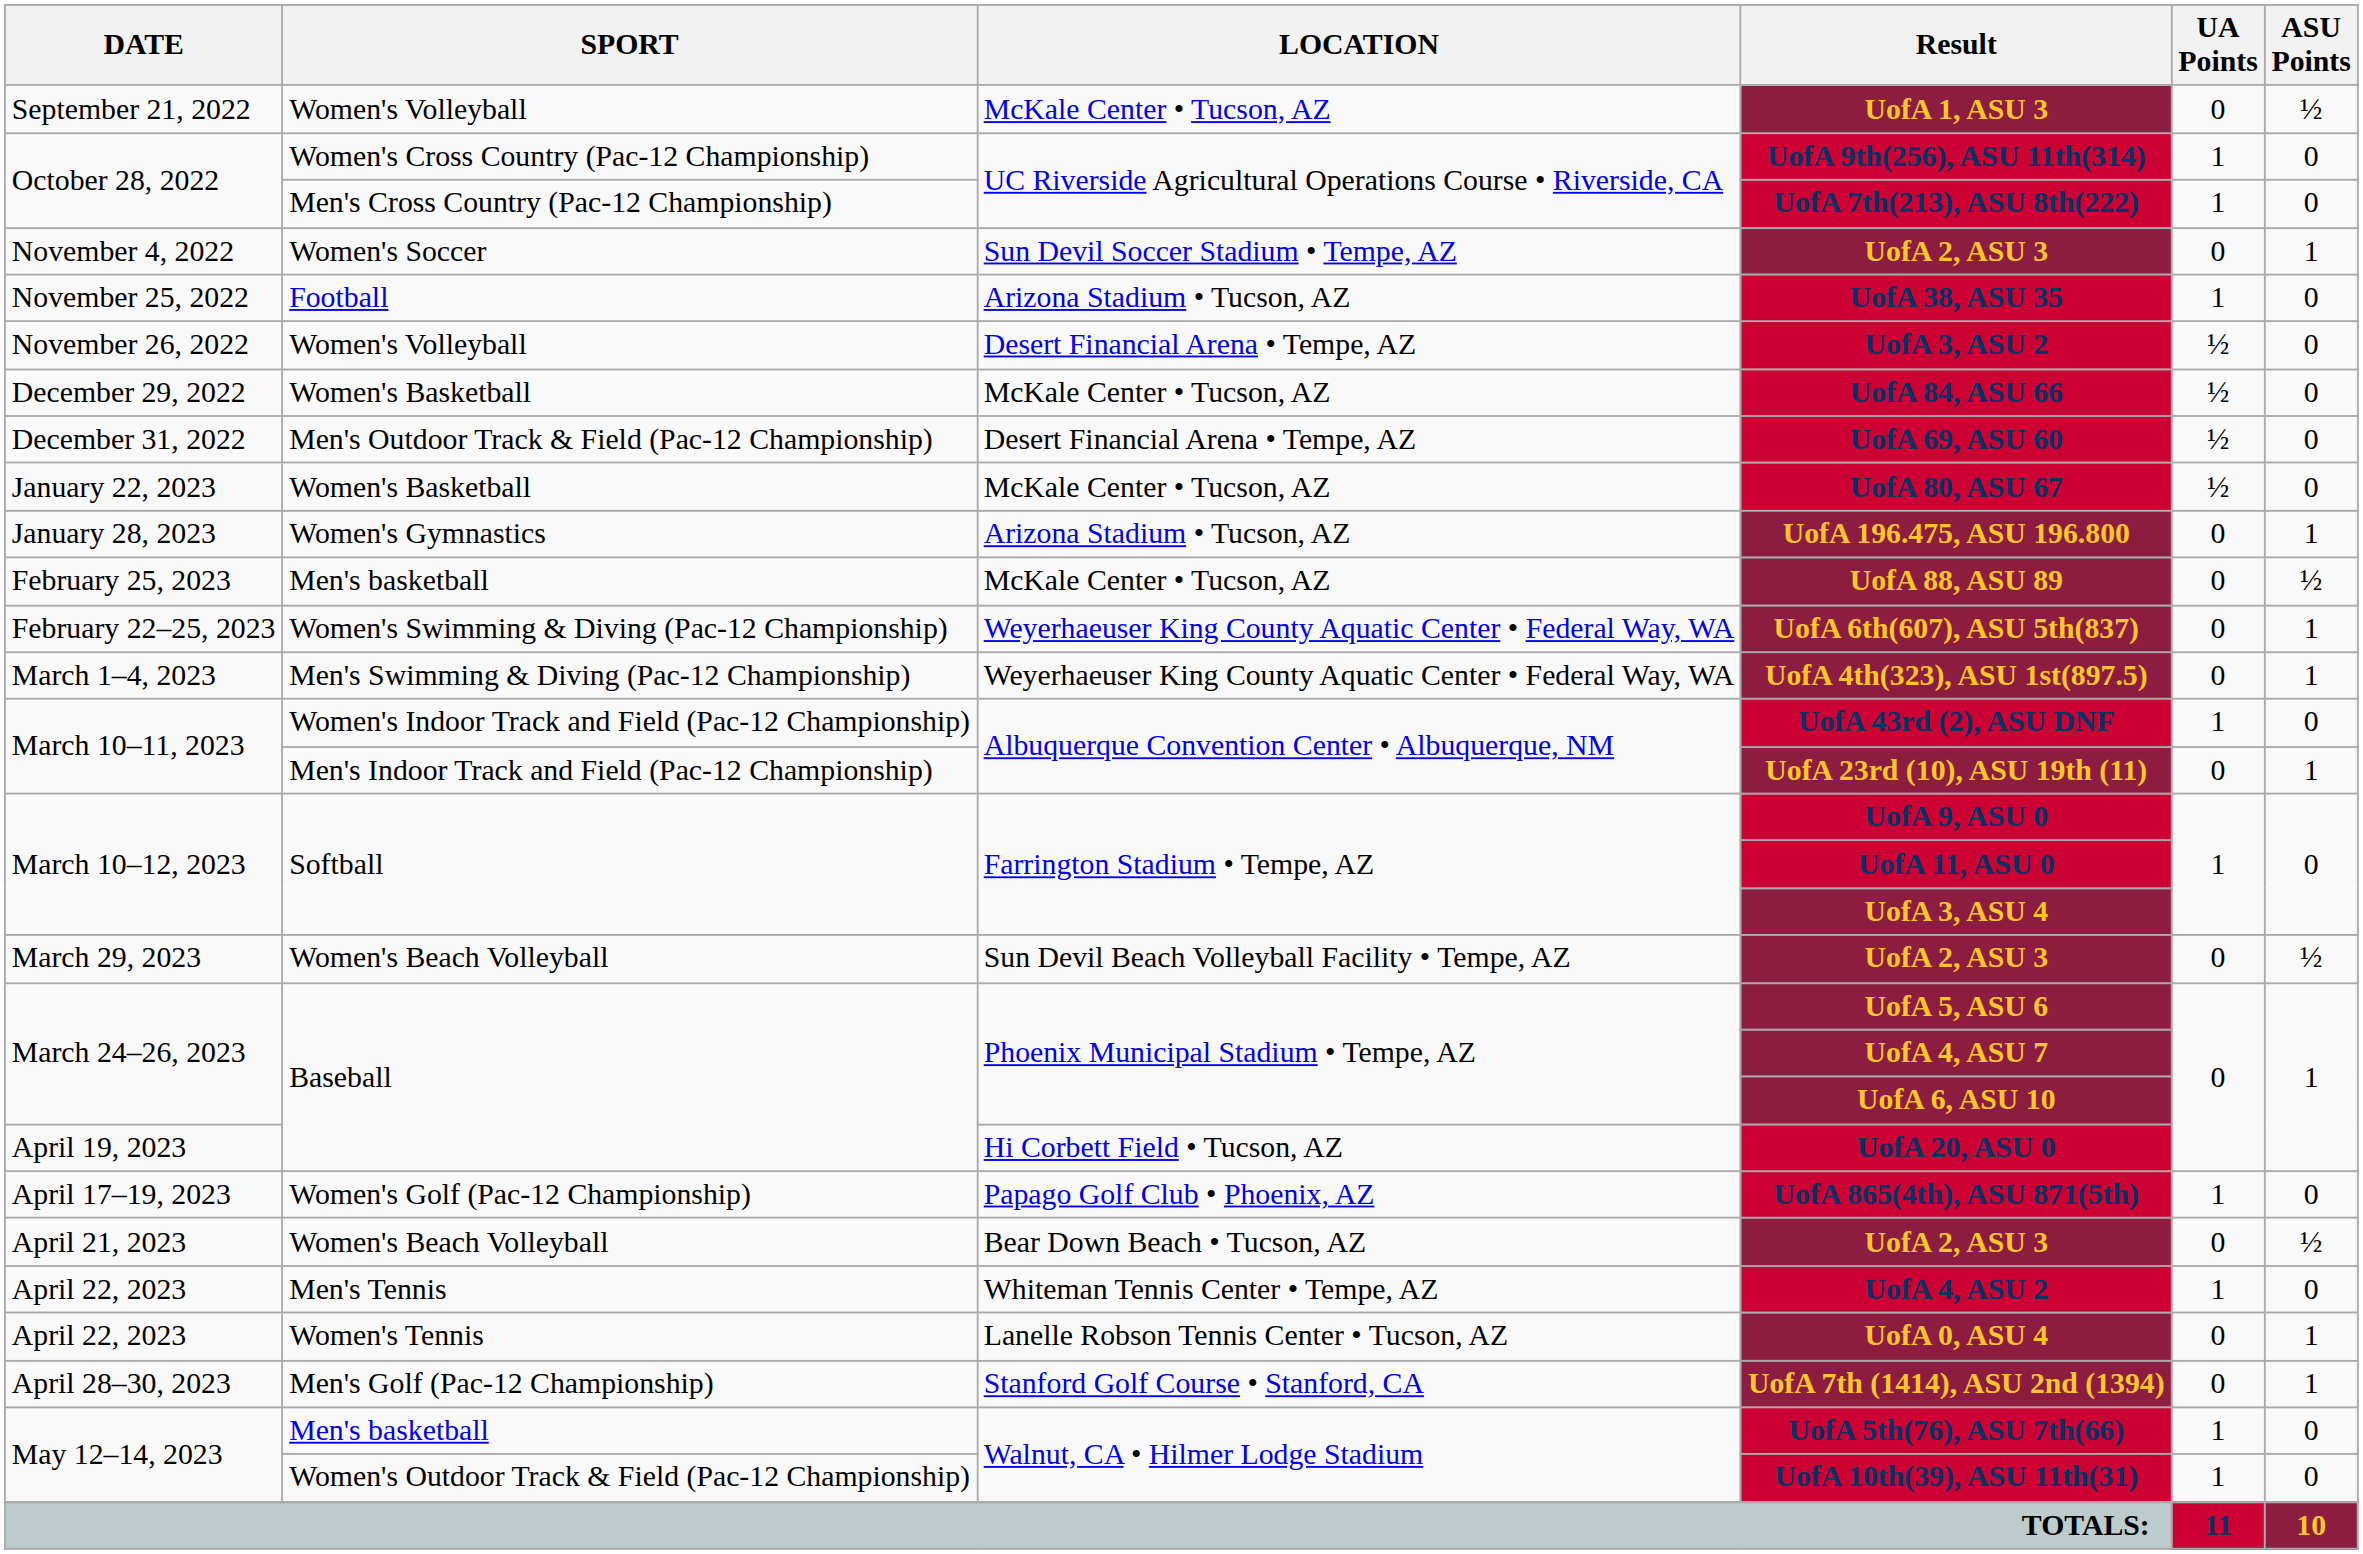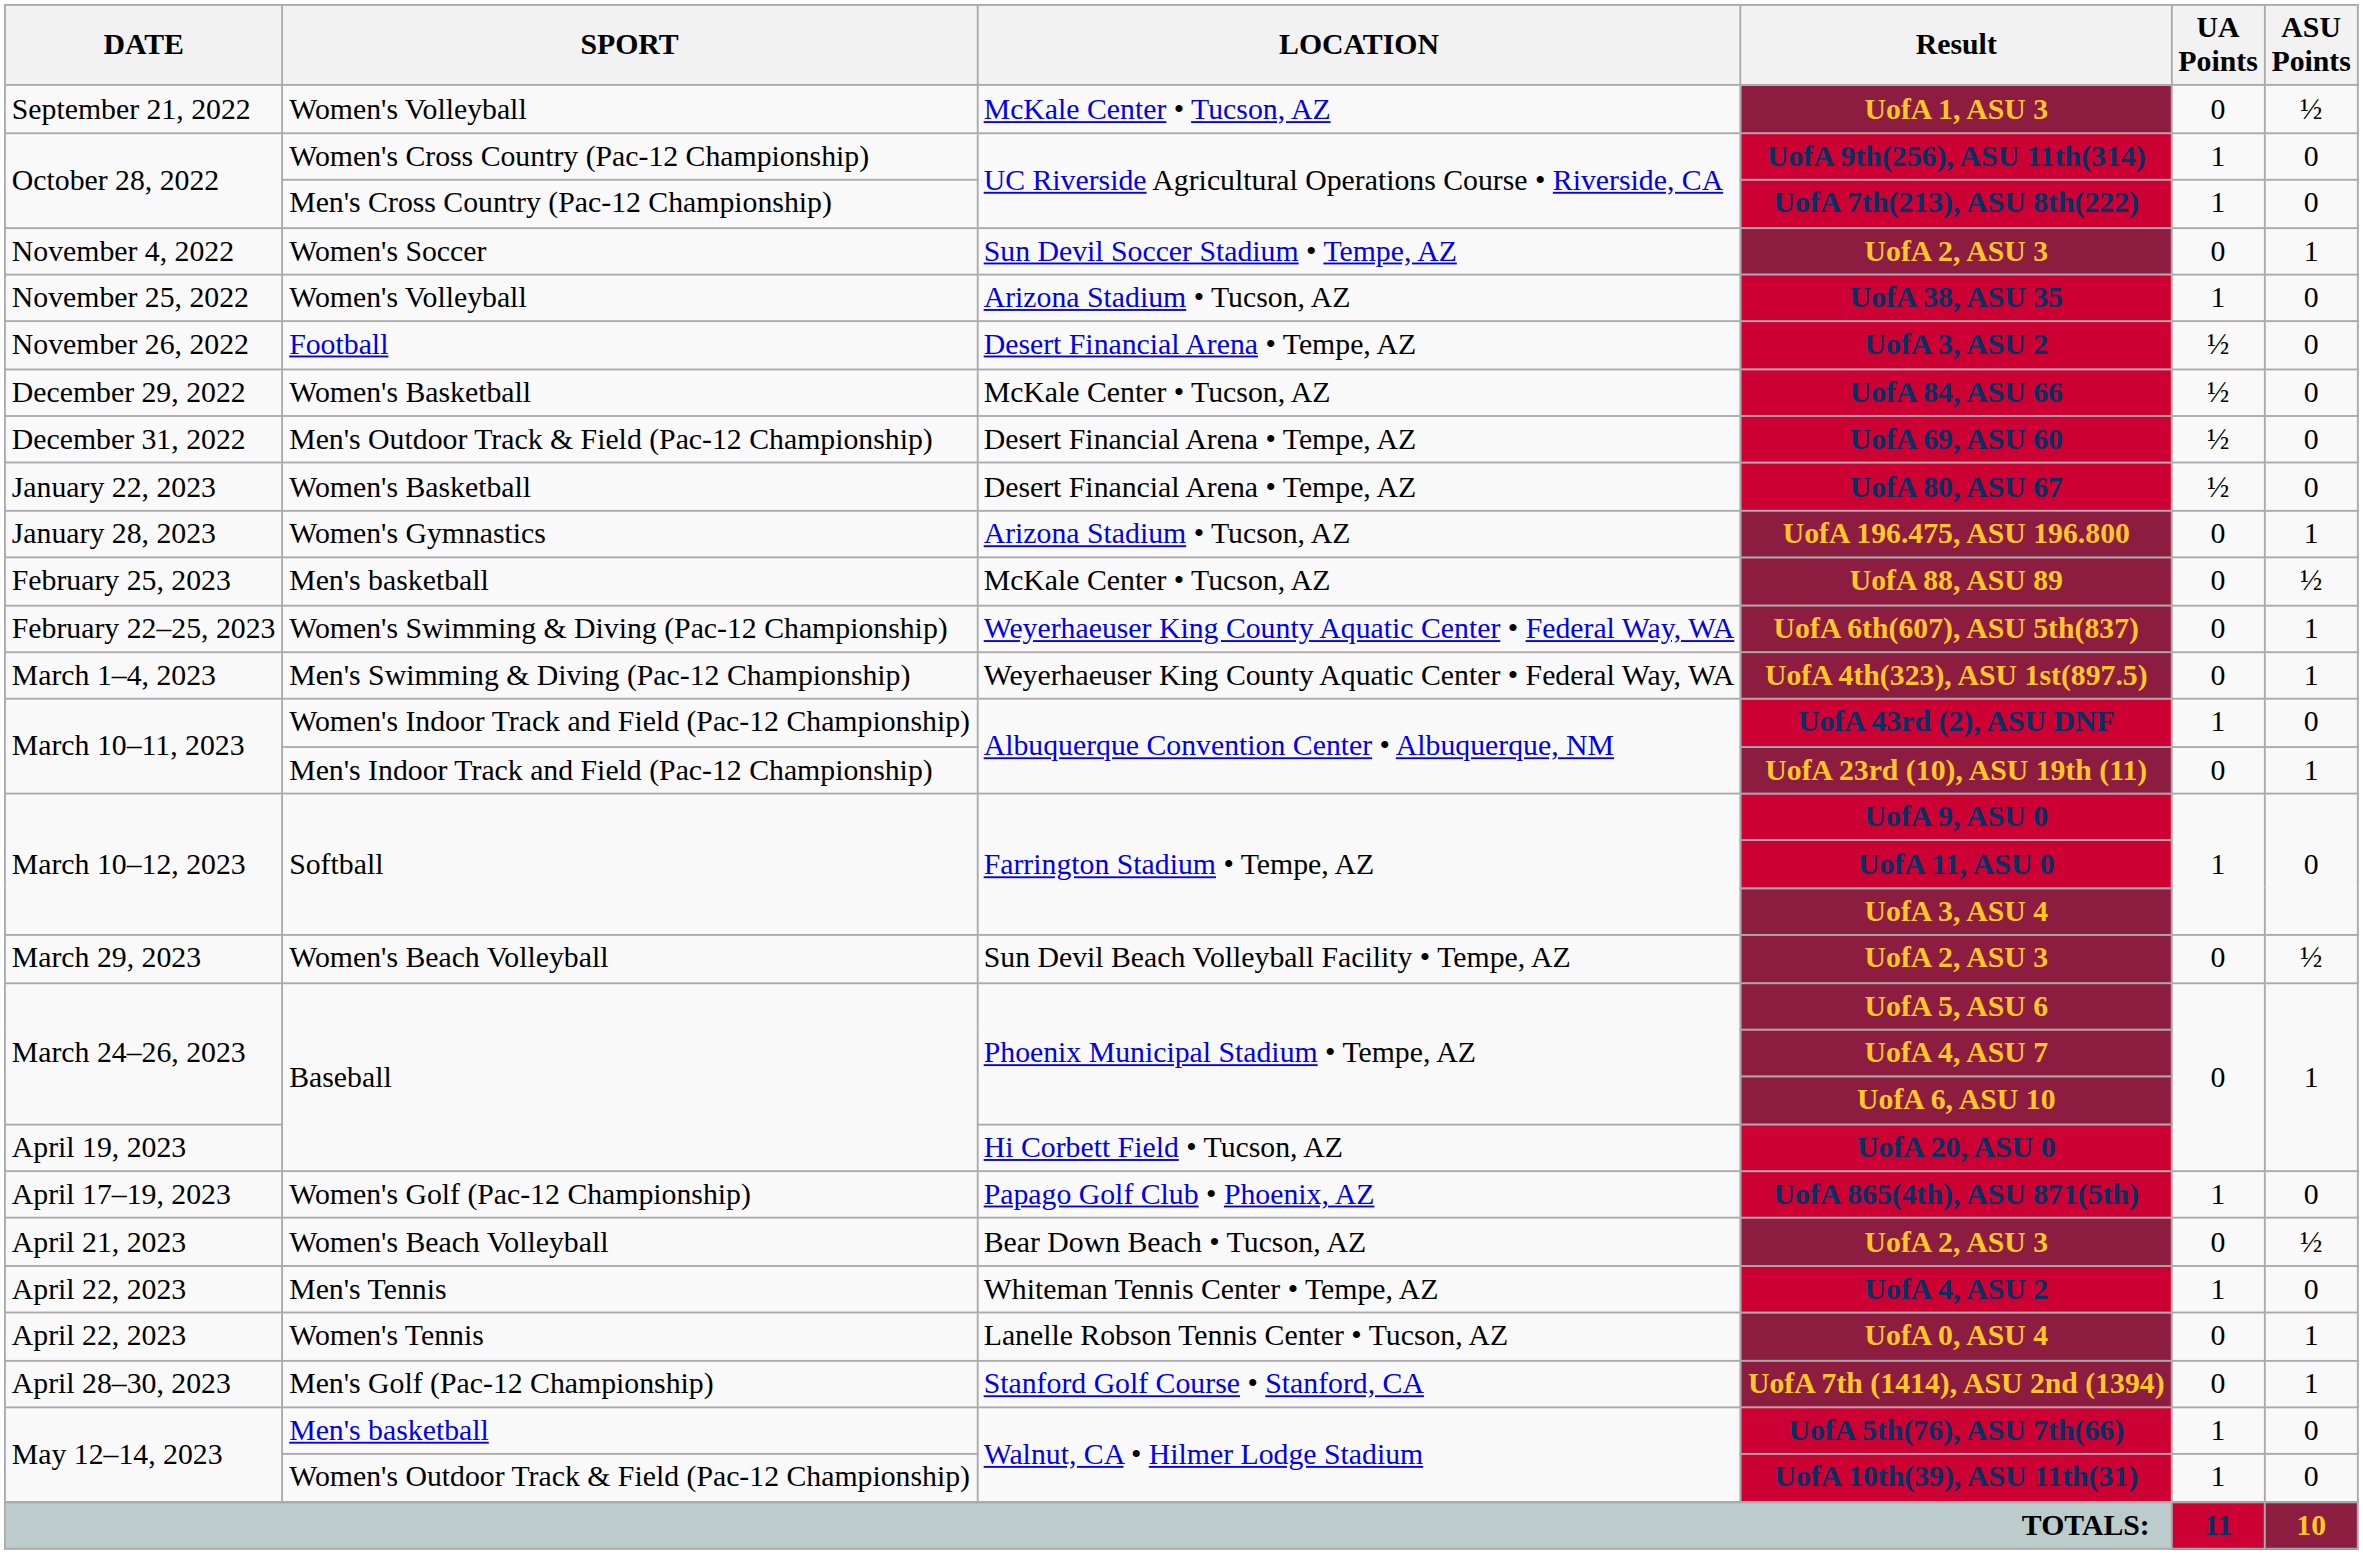(339, 297) Football -> (408, 297) Women's Volleyball
(408, 344) Women's Volleyball -> (339, 344) Football
(1157, 486) McKale Center • Tucson, AZ -> (1200, 486) Desert Financial Arena • Tempe, AZ
